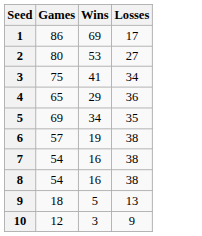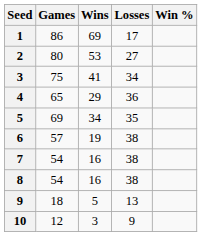+ column: (174, 15)
